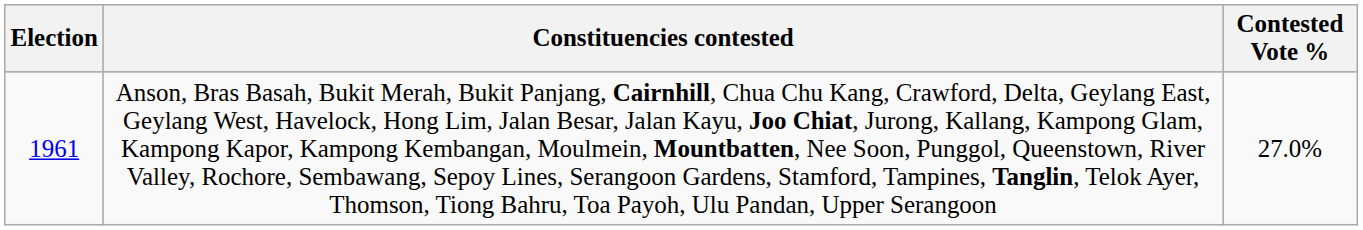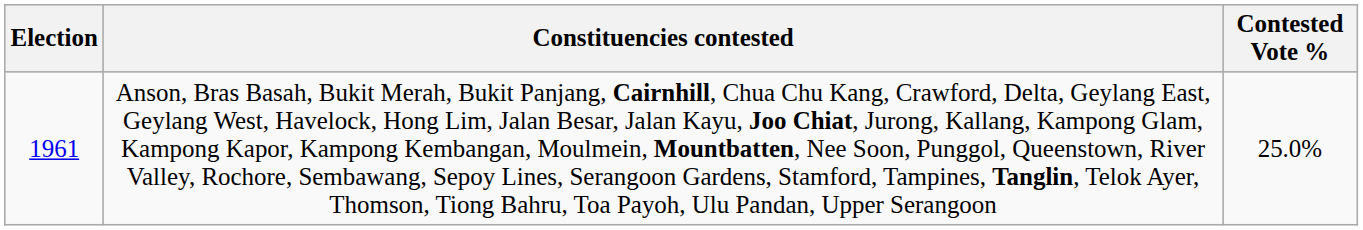(1290, 148) 27.0% -> (1290, 148) 25.0%
